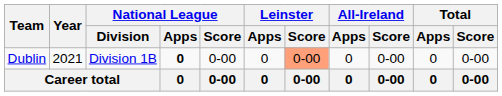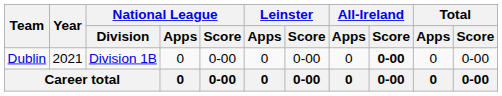(180, 58) bold -> (180, 58) normal
(307, 58) lightsalmon background -> (307, 58) no background
(391, 58) normal -> (391, 58) bold
